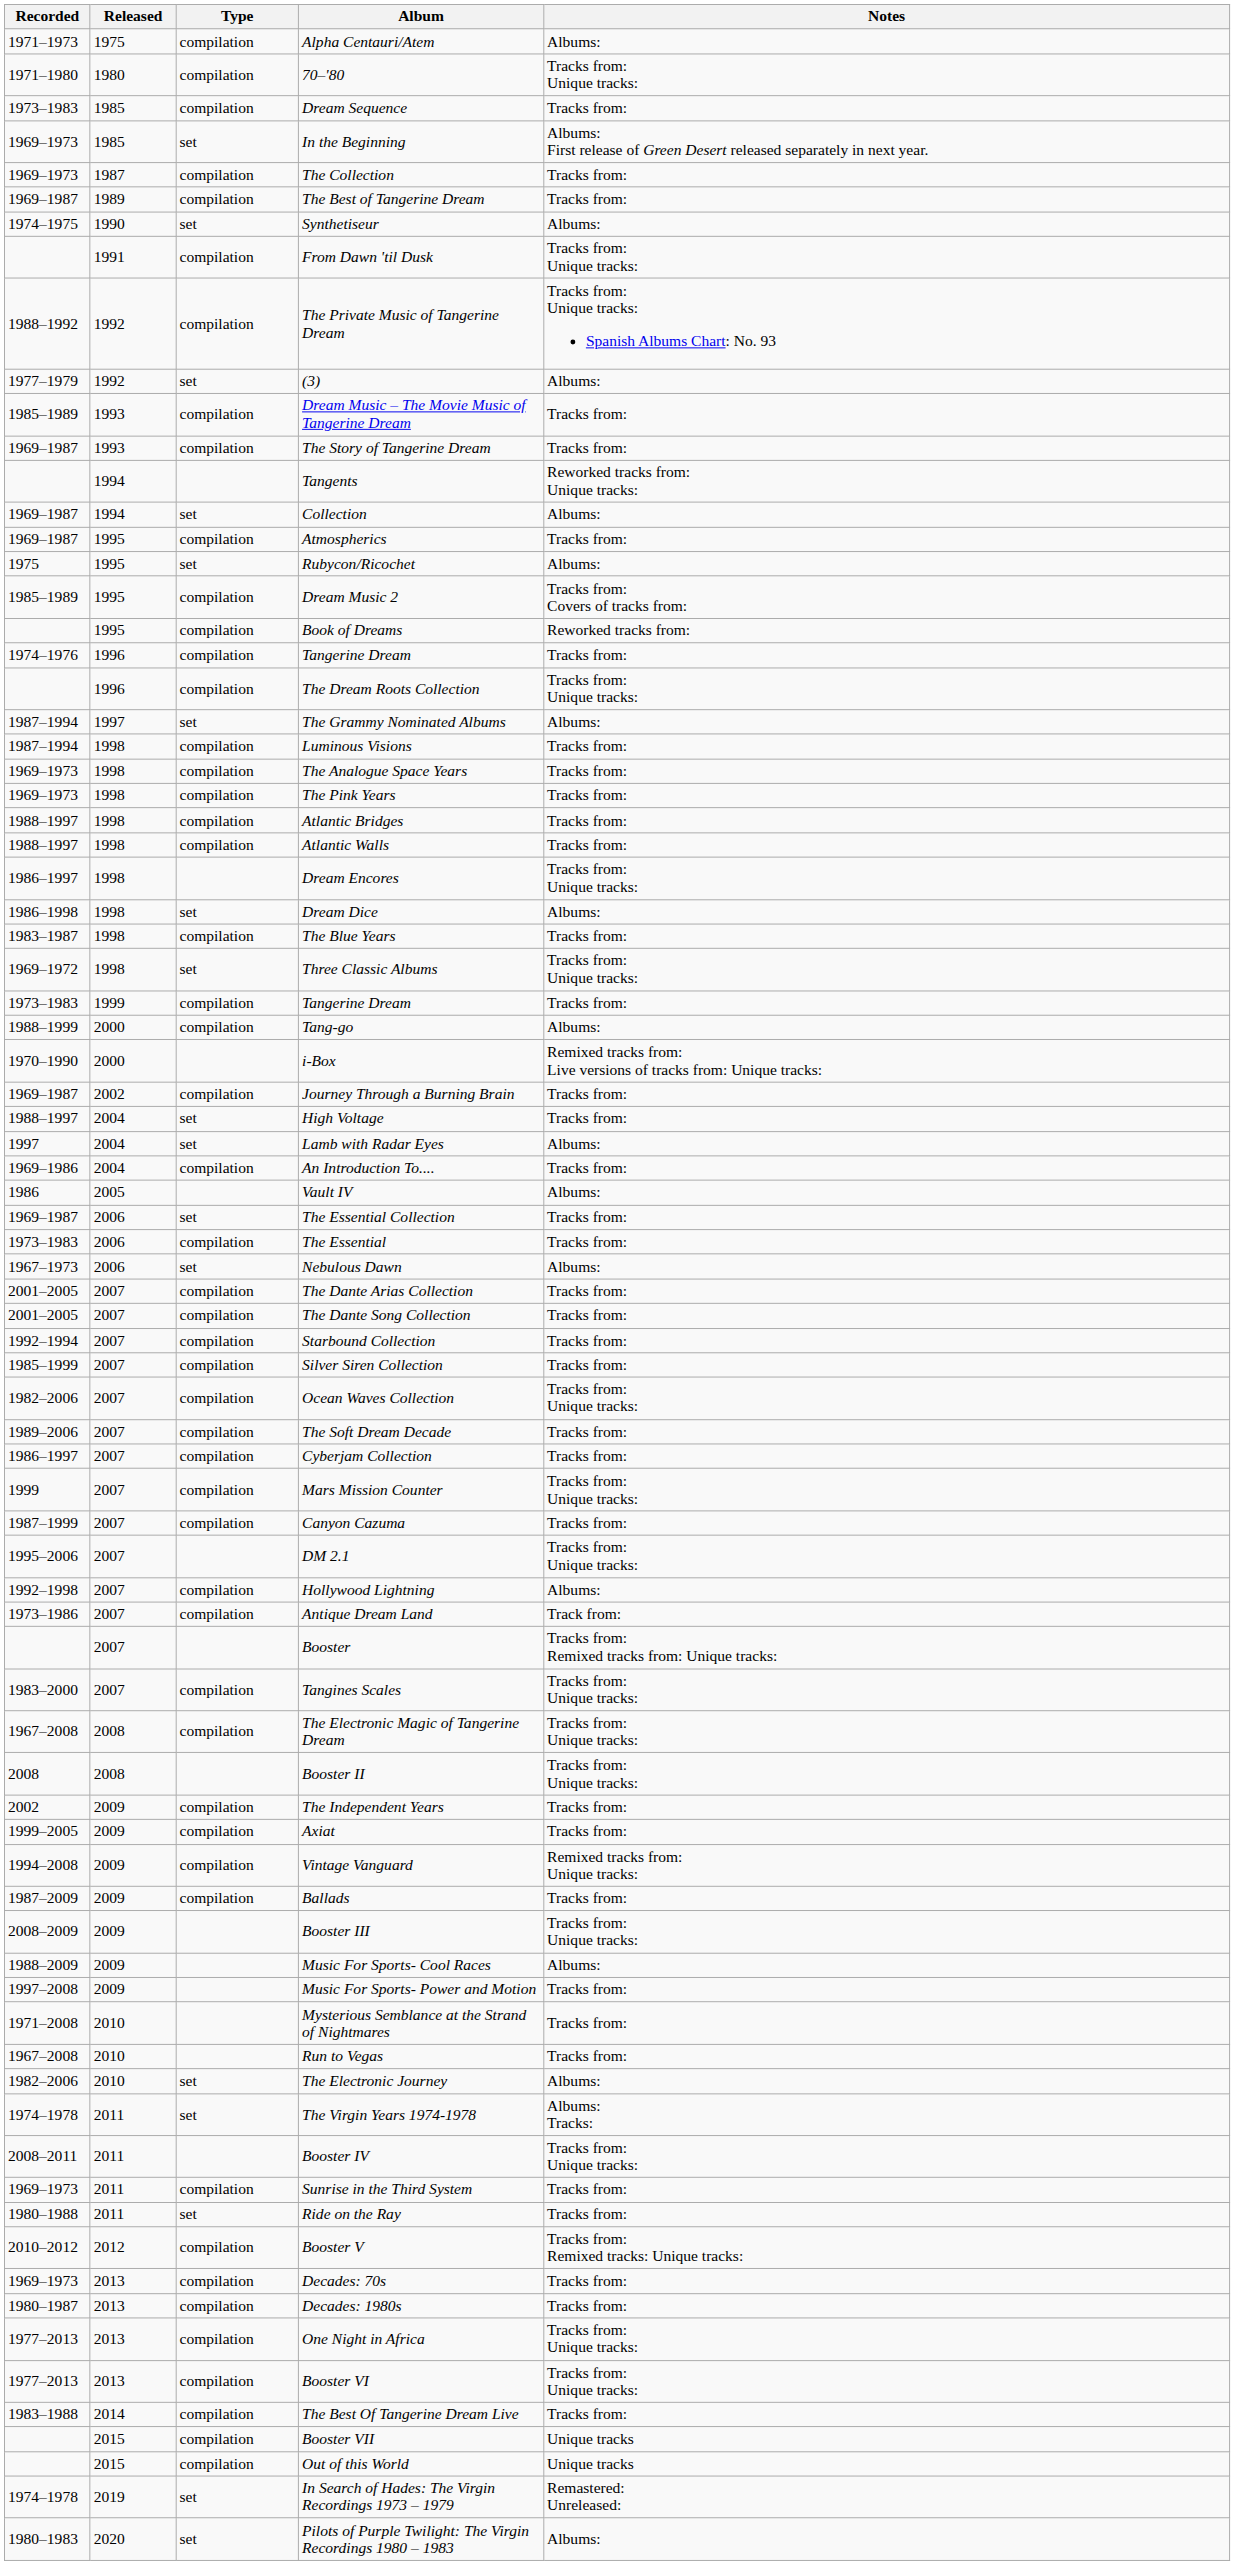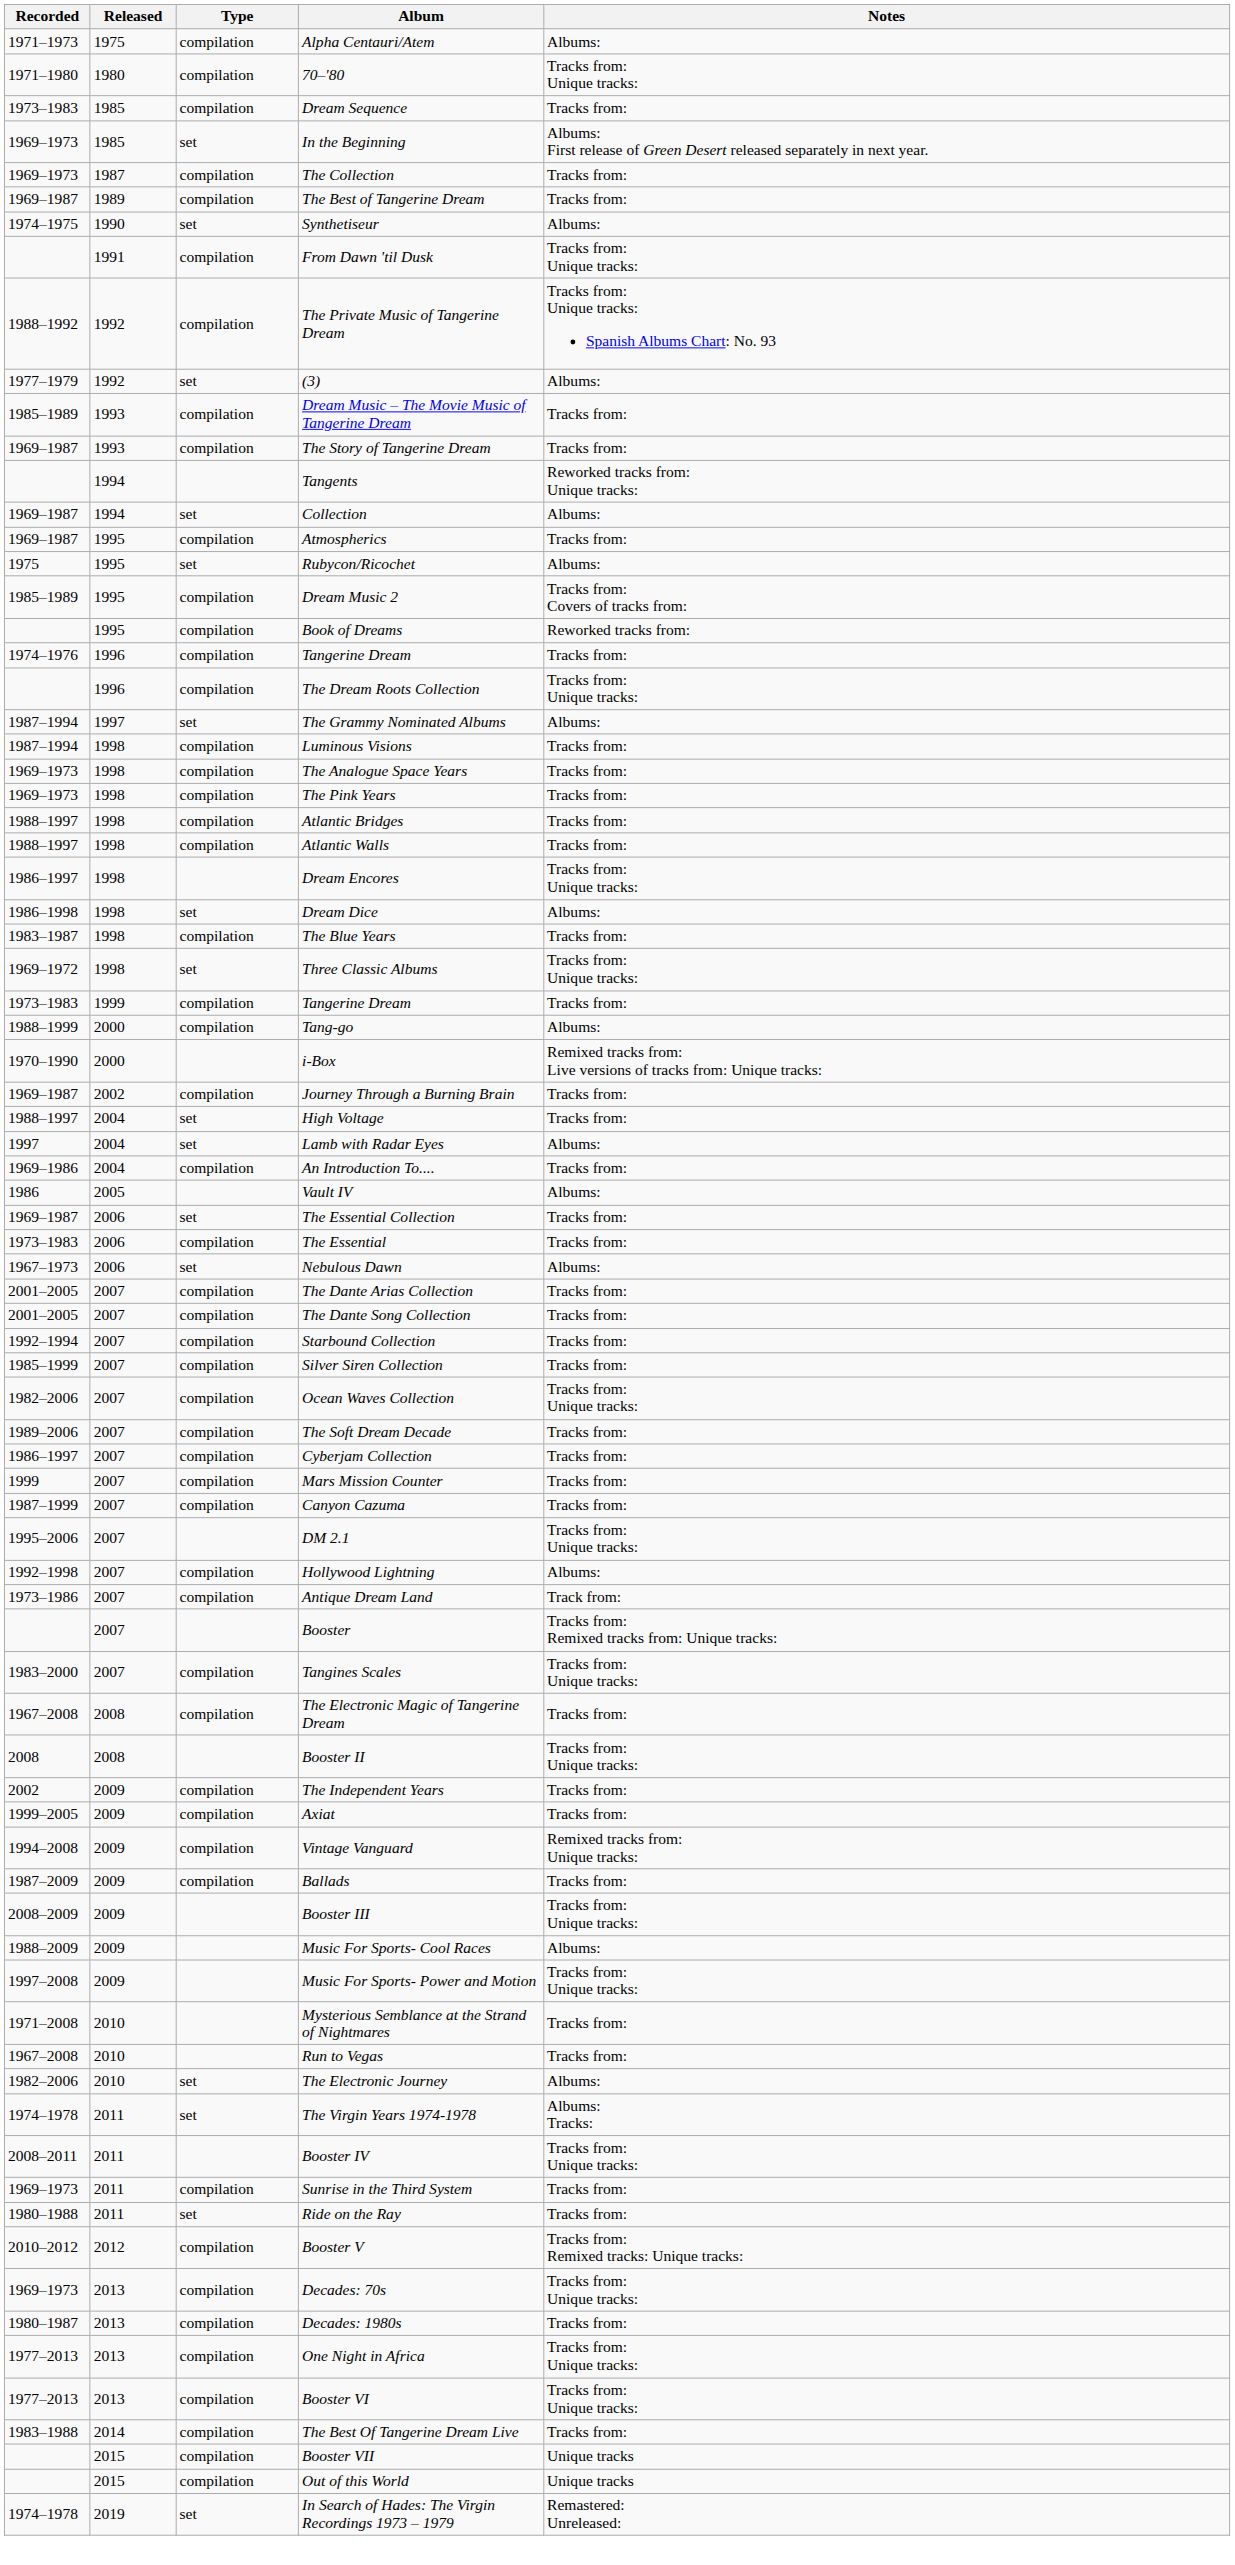(593, 1489) Tracks from: Unique tracks: -> (587, 1480) Tracks from:
(593, 1731) Tracks from: Unique tracks: -> (587, 1714) Tracks from:
(587, 1989) Tracks from: -> (593, 1981) Tracks from: Unique tracks:
(587, 2281) Tracks from: -> (593, 2289) Tracks from: Unique tracks:
- row: (43, 2539)
